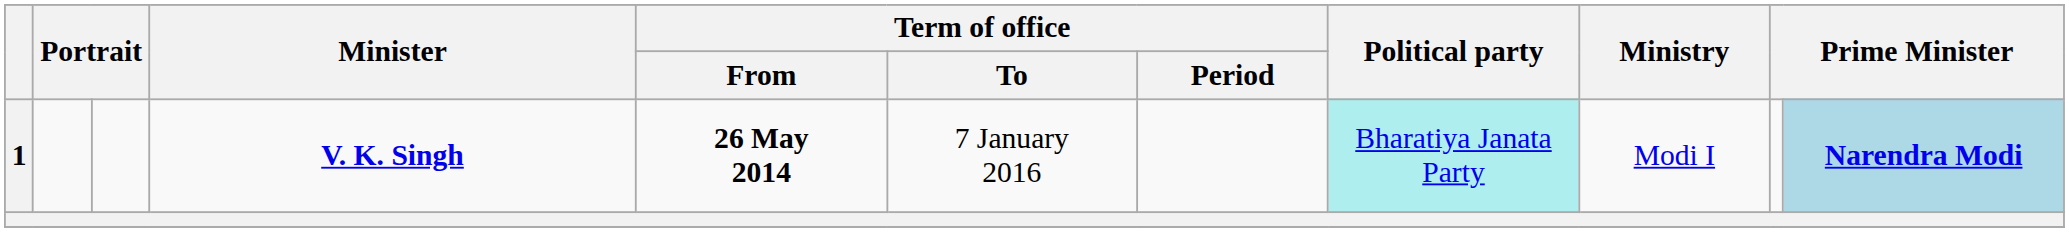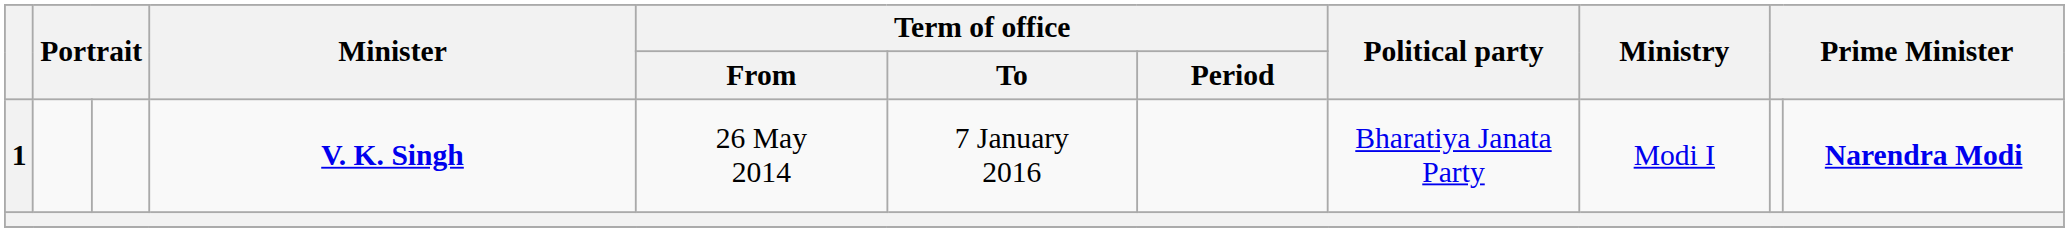(761, 155) bold -> (761, 155) normal
(1453, 155) paleturquoise background -> (1453, 155) no background
(1924, 155) lightblue background -> (1924, 155) no background
